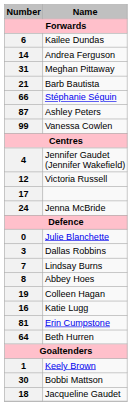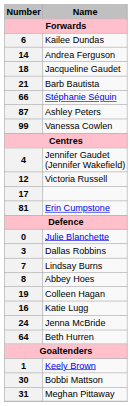rows swapped: (24, 395) <-> (24, 69)
rows swapped: (24, 323) <-> (24, 208)
